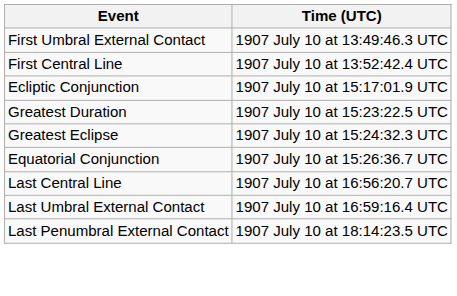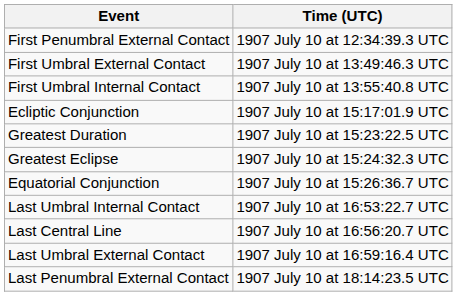+ row: (119, 40)
- row: (65, 64)
+ row: (104, 87)
+ row: (104, 207)
